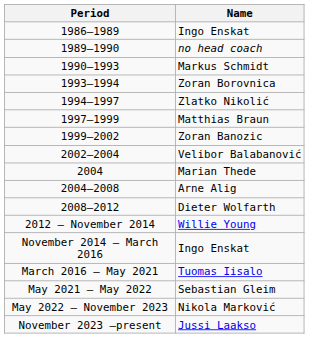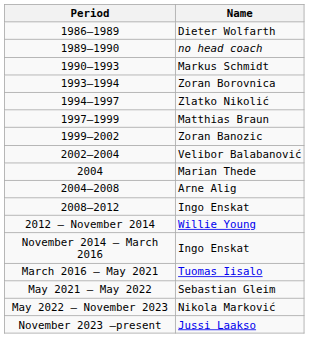(214, 31) Ingo Enskat -> (227, 31) Dieter Wolfarth
(227, 207) Dieter Wolfarth -> (214, 207) Ingo Enskat
